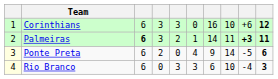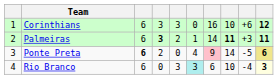(143, 39) bold -> (143, 39) normal
(161, 39) normal -> (161, 39) bold
(230, 39) normal -> (230, 39) bold
(247, 39) bold -> (247, 39) normal
(13, 53) lightyellow background -> (13, 53) no background
(143, 53) normal -> (143, 53) bold
(212, 53) no background -> (212, 53) pink background
(264, 53) no background -> (264, 53) khaki background
(13, 67) lightyellow background -> (13, 67) no background
(195, 67) no background -> (195, 67) paleturquoise background
(264, 67) no background -> (264, 67) lightyellow background
